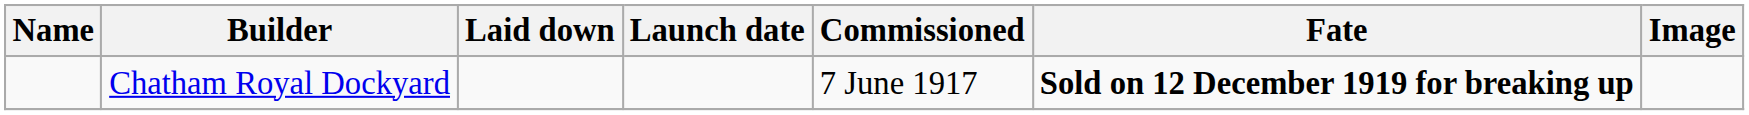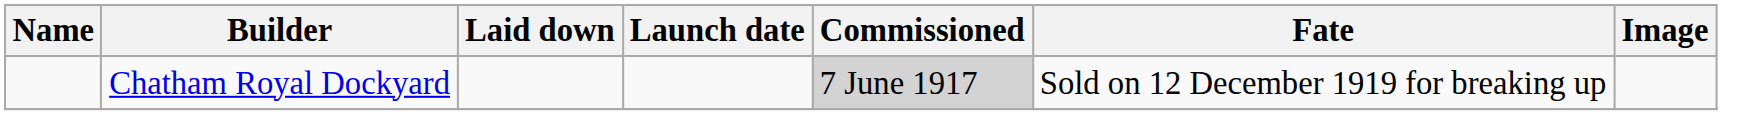(899, 82) no background -> (899, 82) lightgrey background
(1337, 82) bold -> (1323, 82) normal
